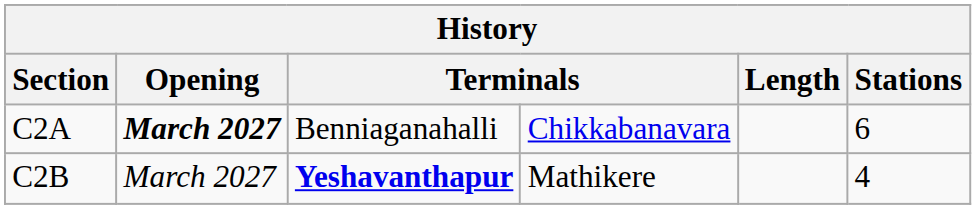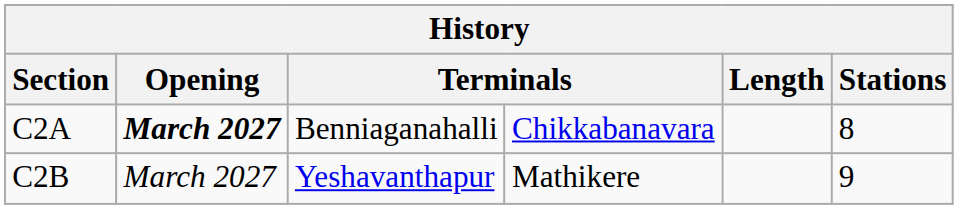(862, 128) 6 -> (847, 128) 8
(404, 177) bold -> (395, 177) normal
(862, 177) 4 -> (847, 177) 9
